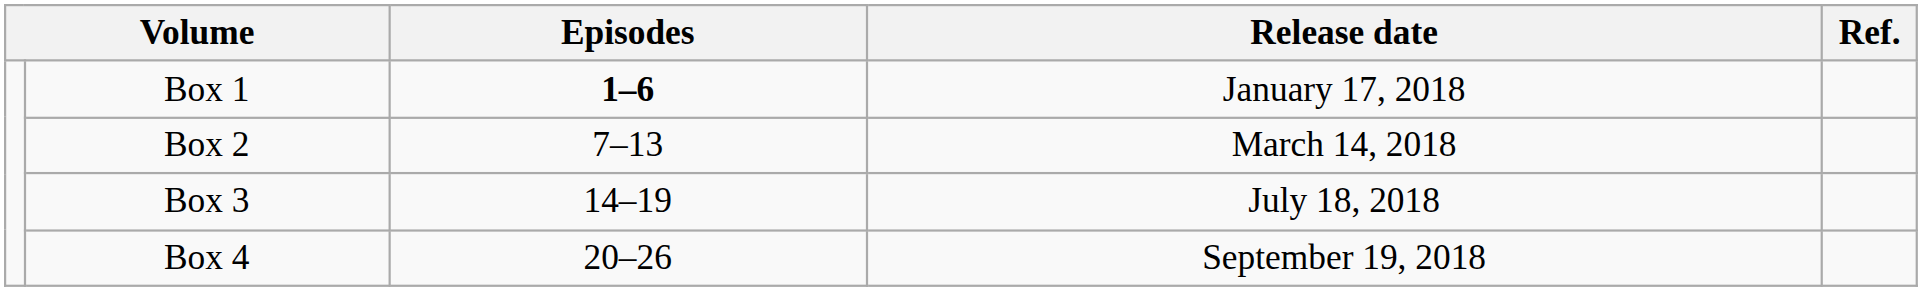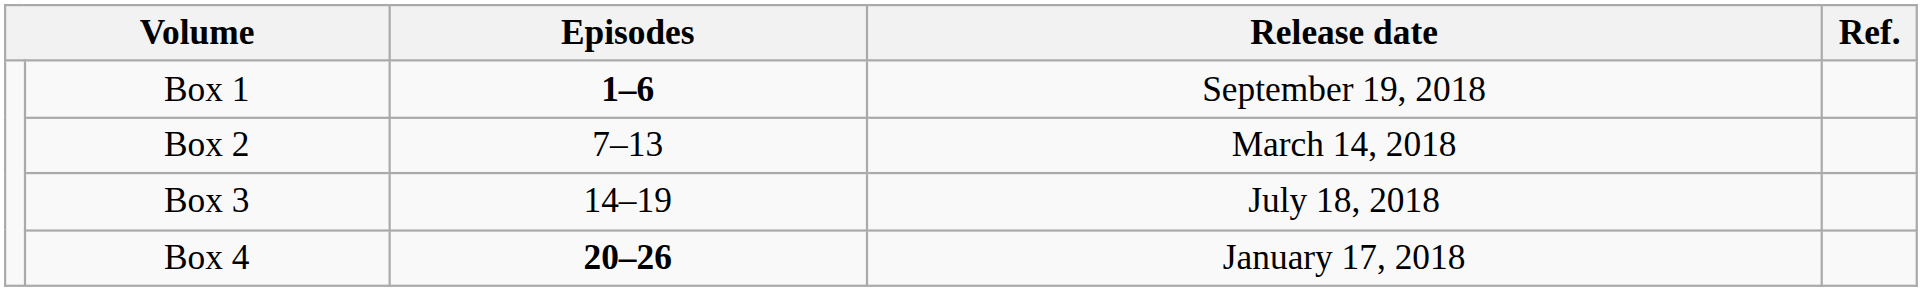(1344, 88) January 17, 2018 -> (1344, 88) September 19, 2018
(628, 256) normal -> (628, 256) bold
(1344, 256) September 19, 2018 -> (1344, 256) January 17, 2018
